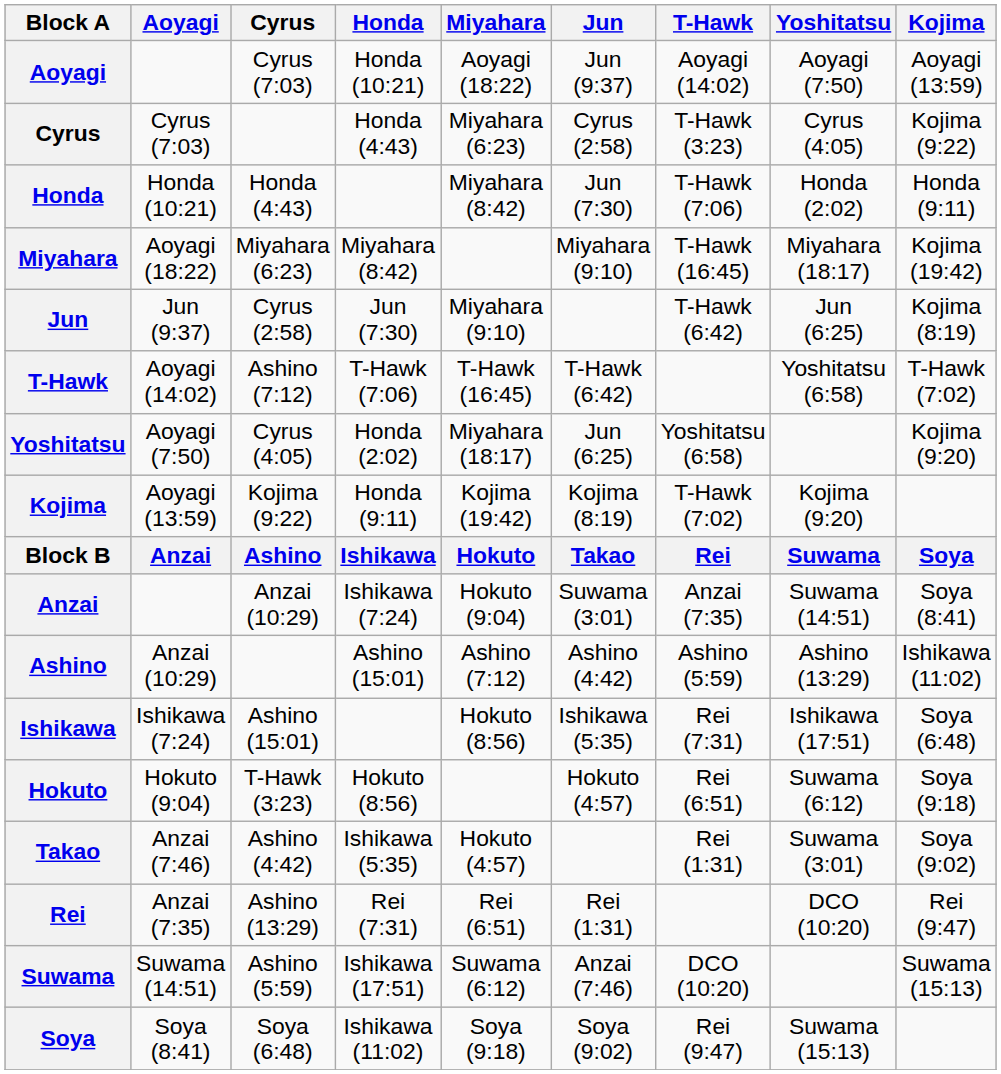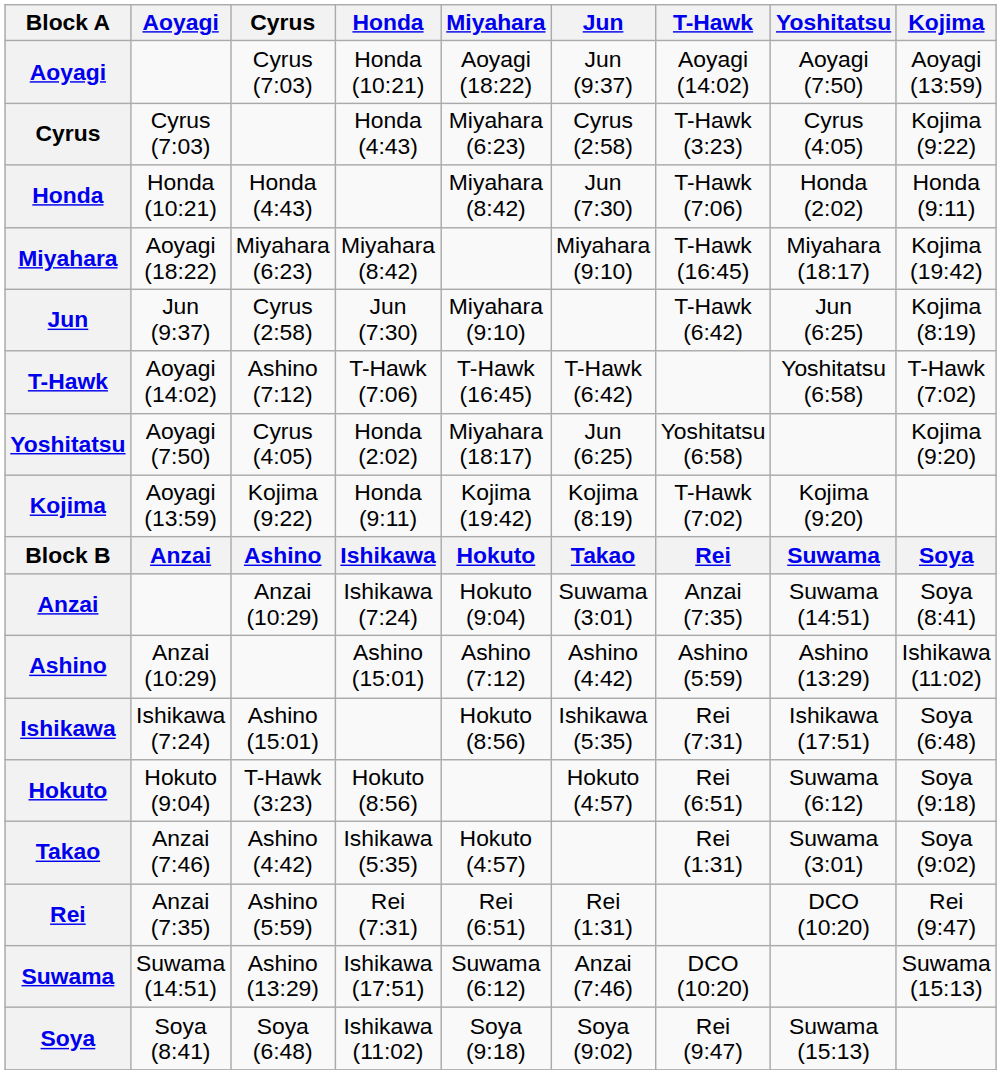(283, 914) Ashino (13:29) -> (283, 914) Ashino (5:59)
(283, 976) Ashino (5:59) -> (283, 976) Ashino (13:29)
